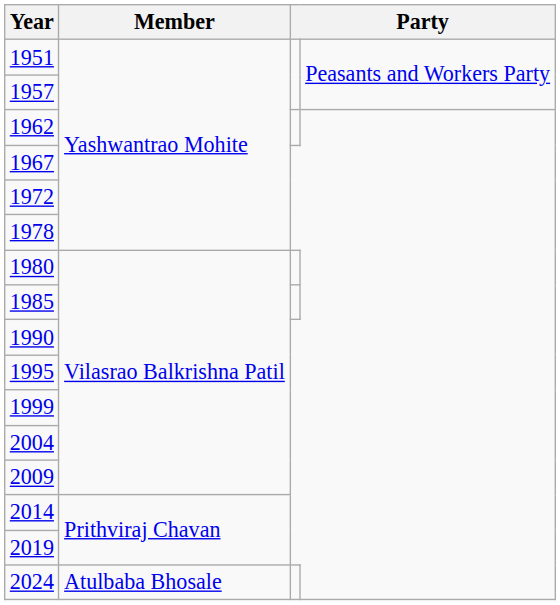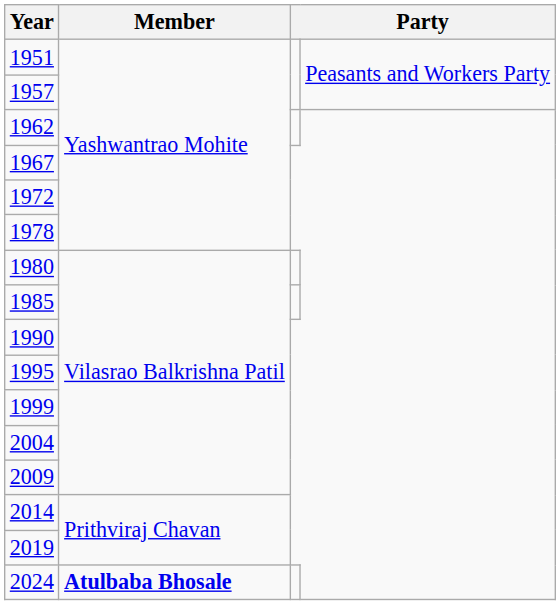(143, 582) normal -> (148, 582) bold
